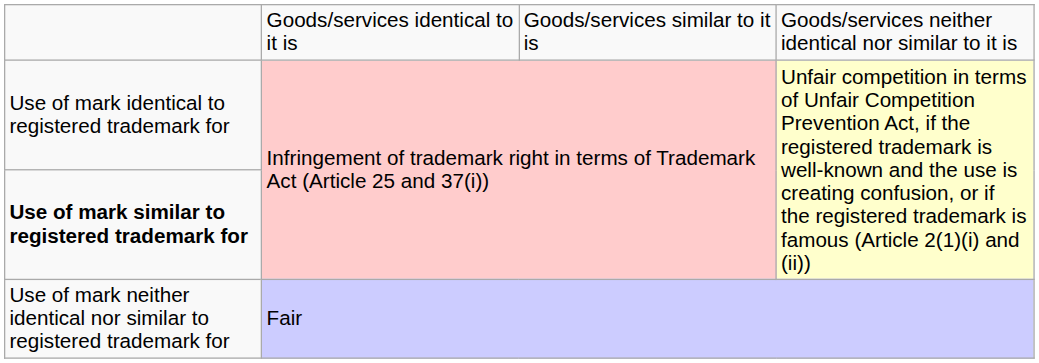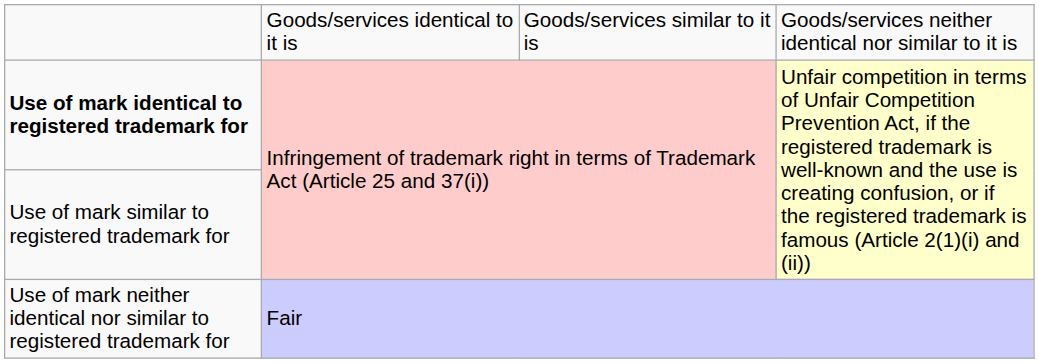(120, 115) normal -> (129, 115) bold
(129, 224) bold -> (120, 224) normal
